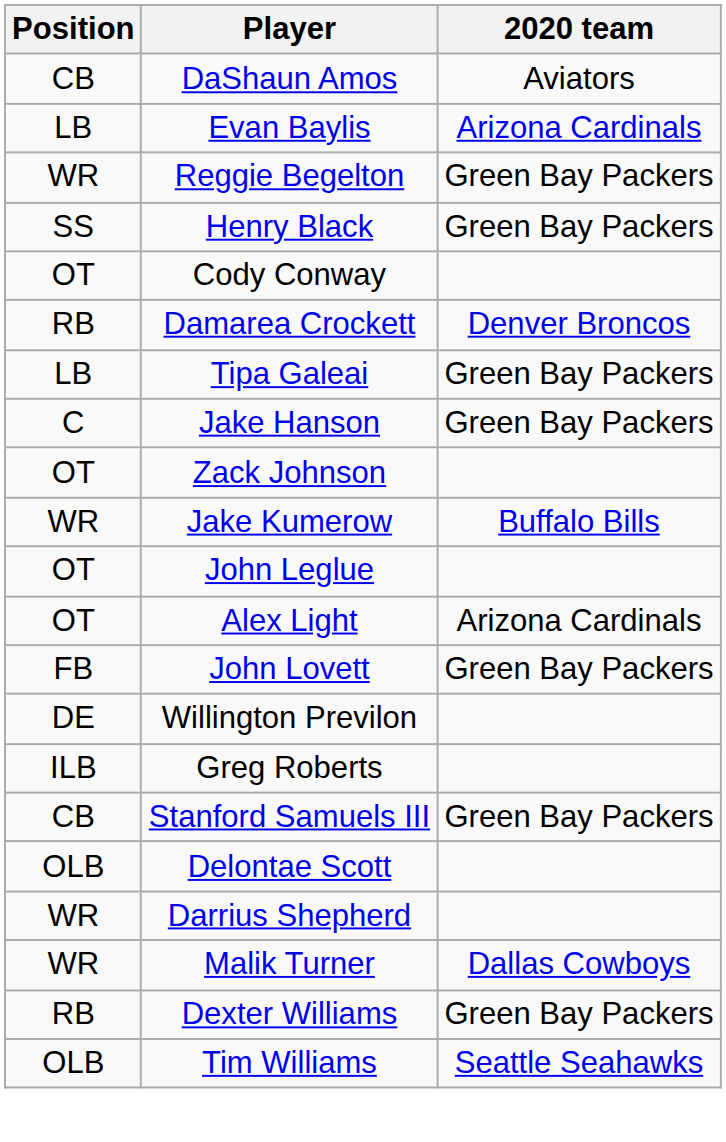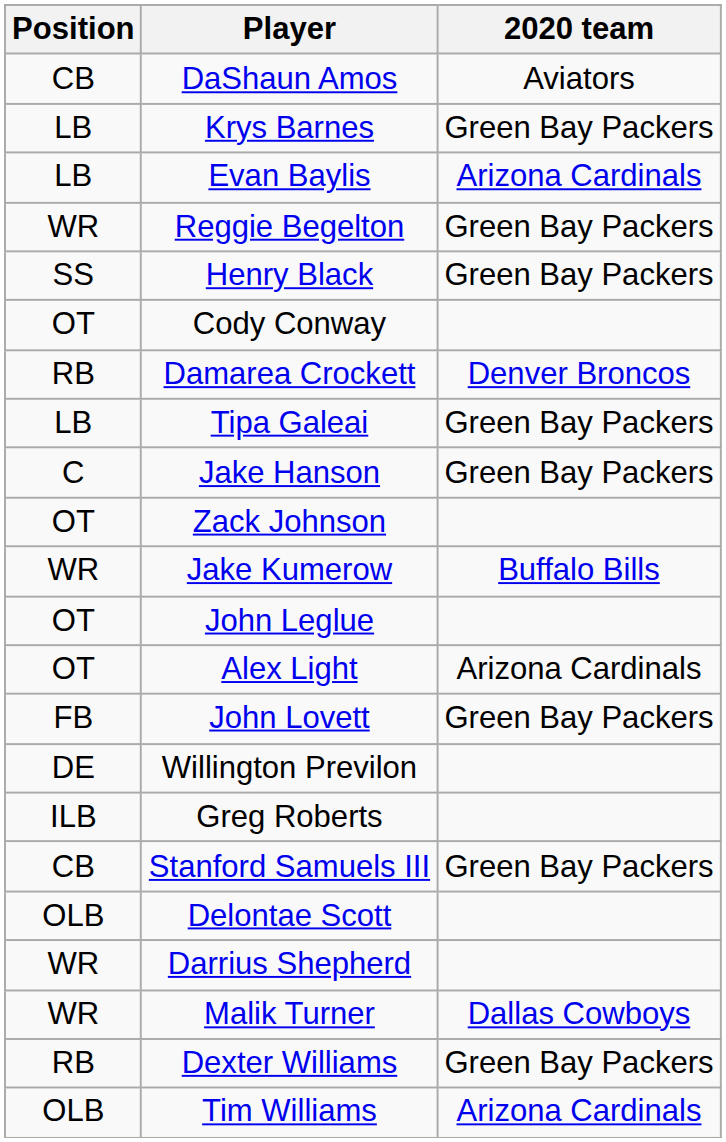+ row: (289, 127)
(579, 1062) Seattle Seahawks -> (579, 1112) Arizona Cardinals
